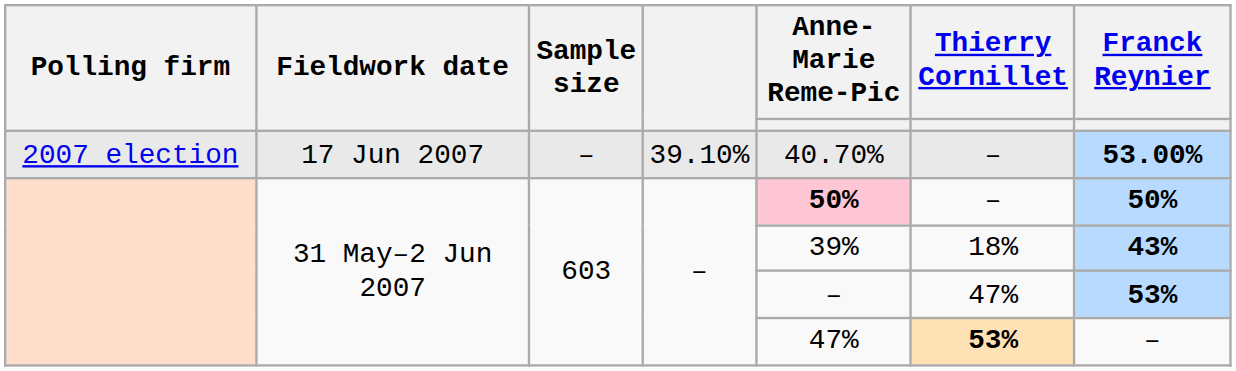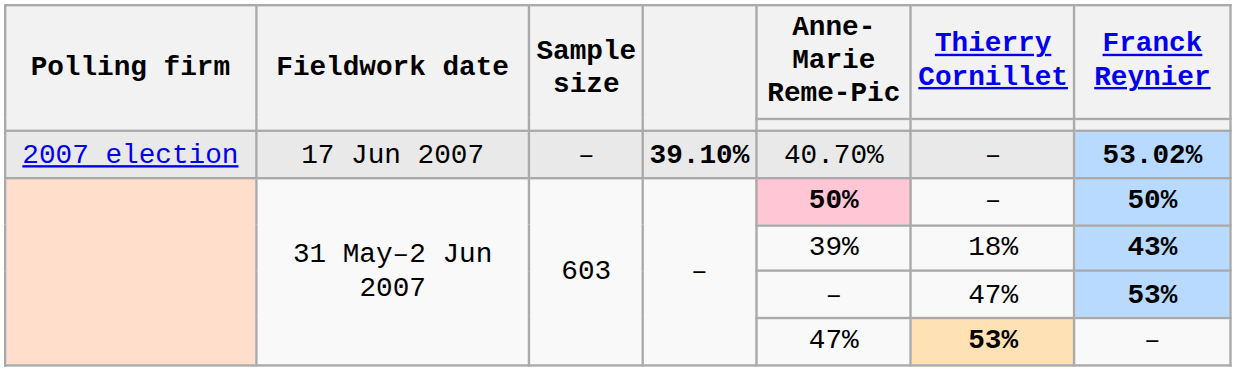(699, 155) normal -> (699, 155) bold
(1152, 155) 53.00% -> (1152, 155) 53.02%
